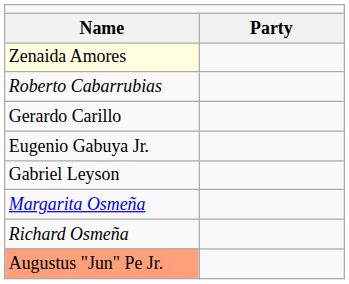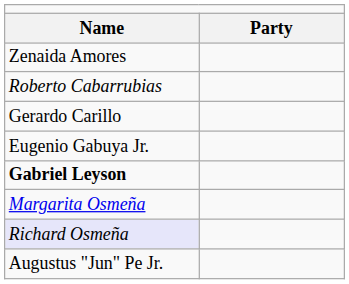(68, 57) lightyellow background -> (68, 57) no background
(64, 175) normal -> (68, 175) bold
(69, 234) no background -> (69, 234) lavender background
(86, 263) lightsalmon background -> (86, 263) no background
